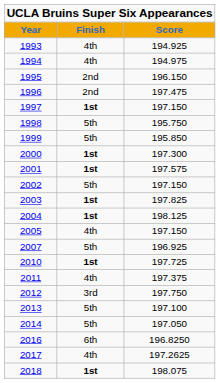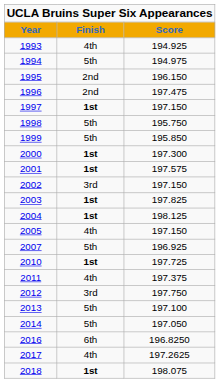(91, 61) 4th -> (91, 61) 5th
(91, 184) 5th -> (91, 184) 3rd
